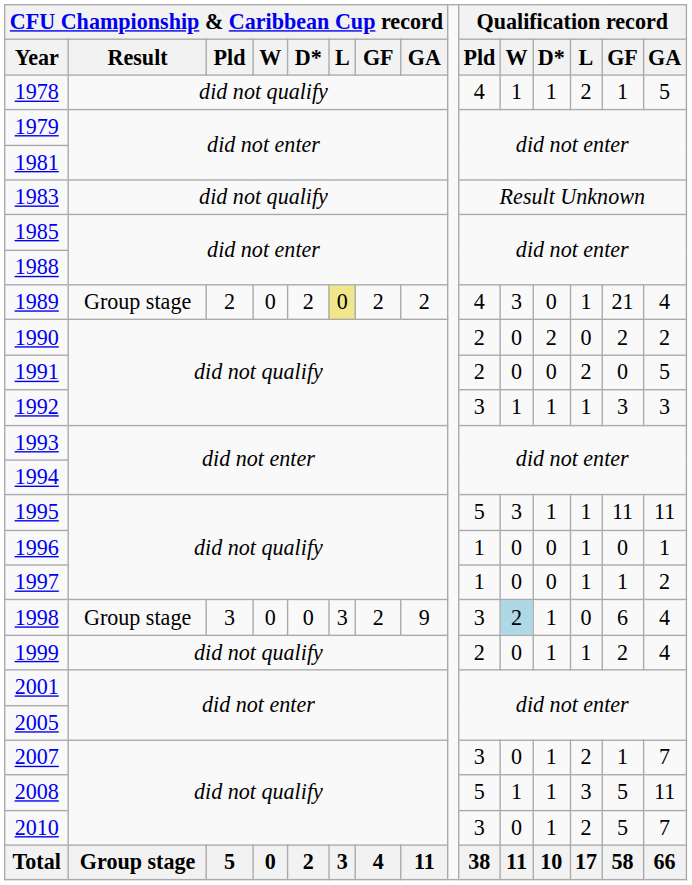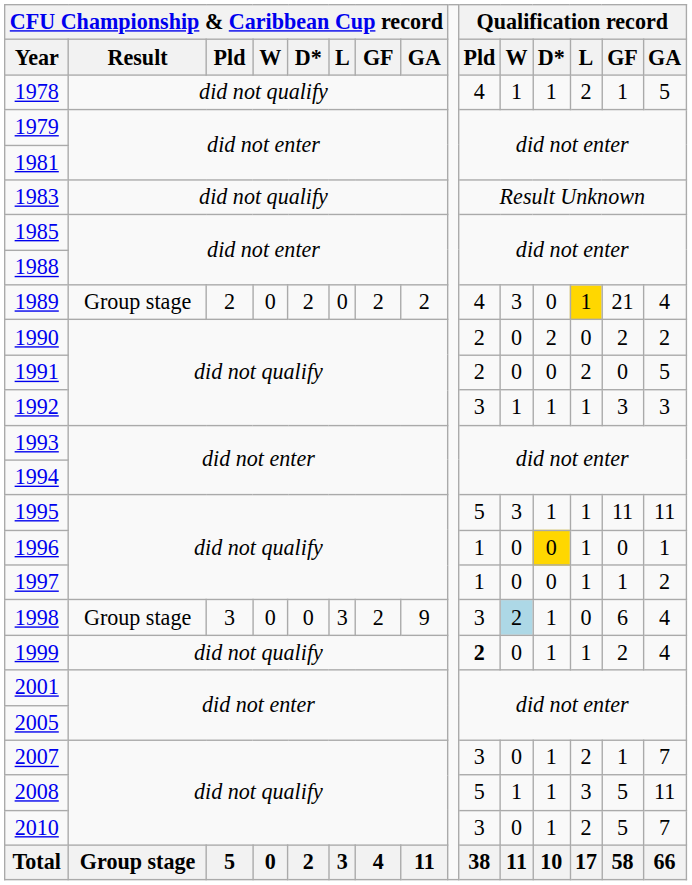(342, 302) khaki background -> (342, 302) no background
(586, 302) no background -> (586, 302) gold background
(551, 547) no background -> (551, 547) gold background
(479, 652) normal -> (479, 652) bold
